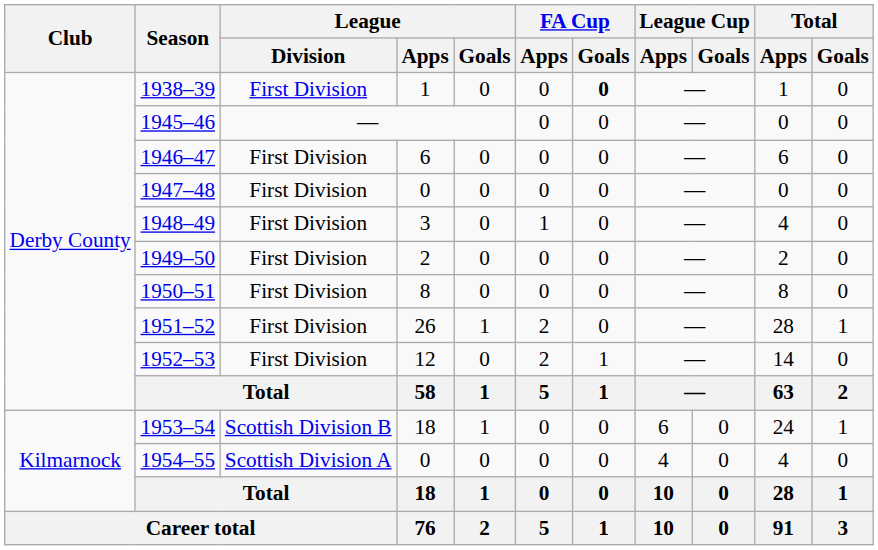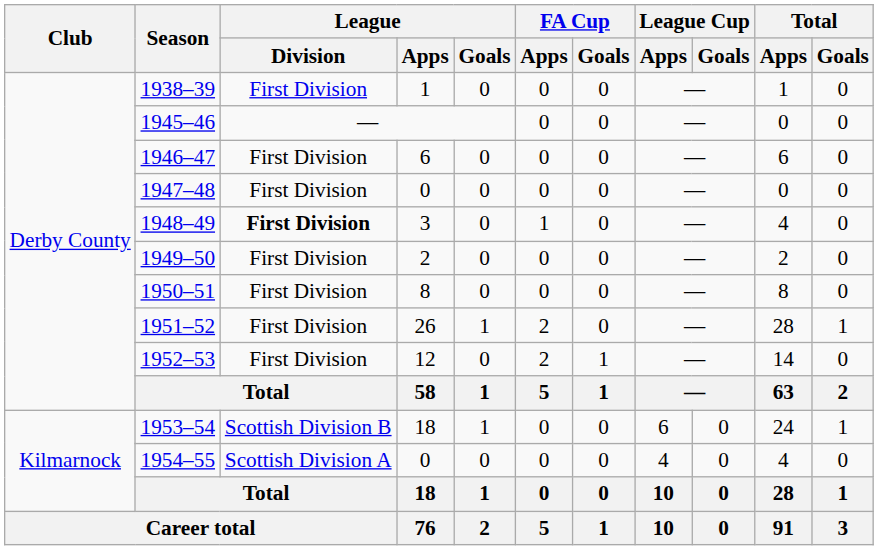(603, 88) bold -> (603, 88) normal
(308, 223) normal -> (308, 223) bold
